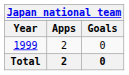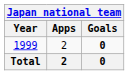(103, 45) normal -> (103, 45) bold
